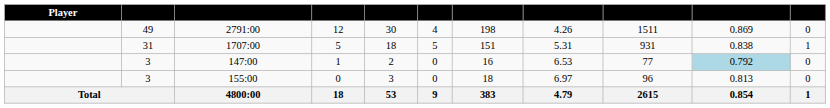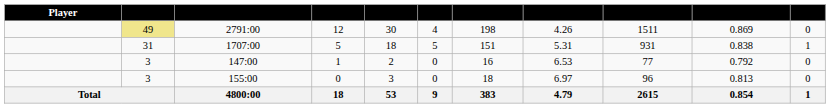(148, 29) no background -> (148, 29) khaki background
(741, 62) lightblue background -> (741, 62) no background
